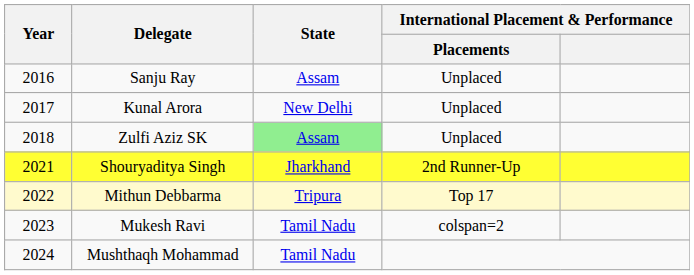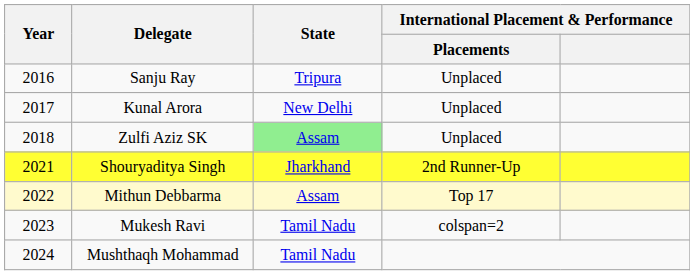(318, 79) Assam -> (318, 79) Tripura
(318, 196) Tripura -> (318, 196) Assam
